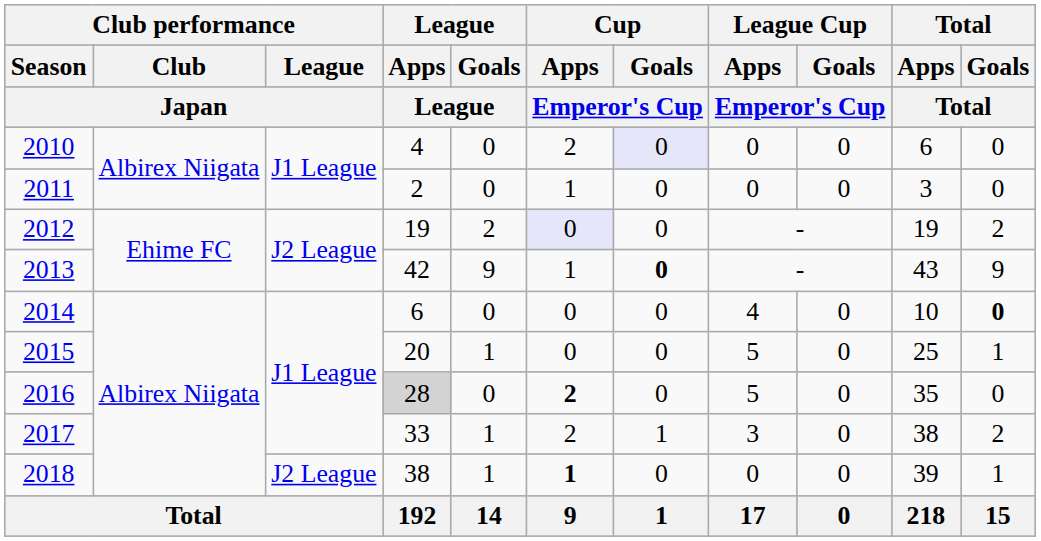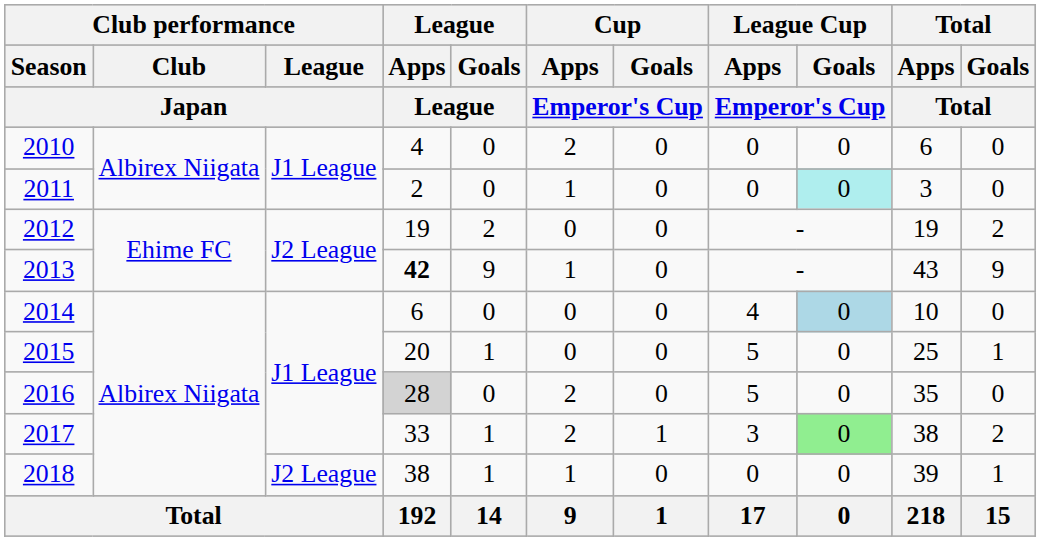(661, 147) lavender background -> (661, 147) no background
(844, 188) no background -> (844, 188) paleturquoise background
(570, 229) lavender background -> (570, 229) no background
(417, 270) normal -> (417, 270) bold
(661, 270) bold -> (661, 270) normal
(844, 310) no background -> (844, 310) lightblue background
(998, 310) bold -> (998, 310) normal
(570, 392) bold -> (570, 392) normal
(844, 433) no background -> (844, 433) lightgreen background
(570, 474) bold -> (570, 474) normal
